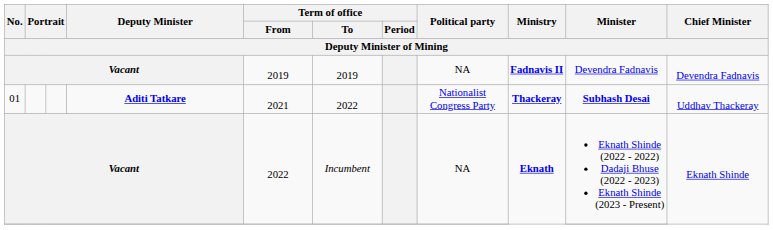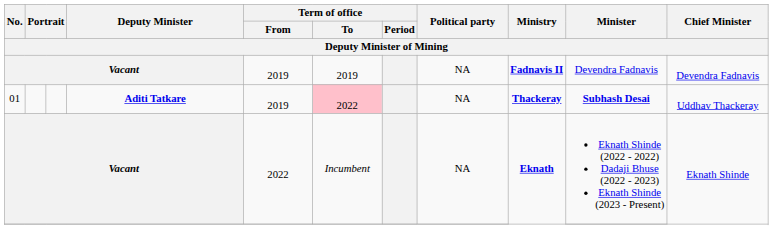(278, 105) 2021 -> (278, 105) 2019
(347, 105) no background -> (347, 105) pink background
(463, 99) Nationalist Congress Party -> (463, 99) NA
